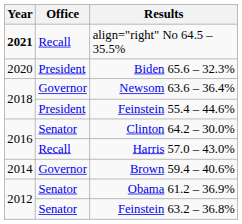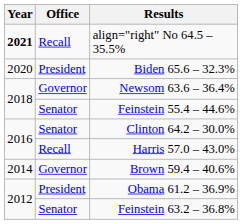(62, 108) President -> (58, 108) Senator
(58, 189) Senator -> (62, 189) President
